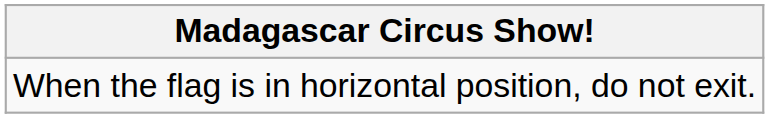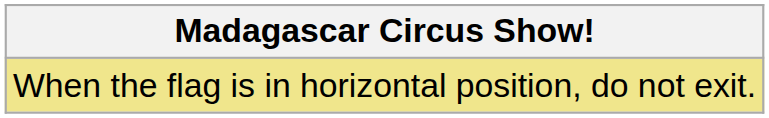(385, 84) no background -> (385, 84) khaki background
